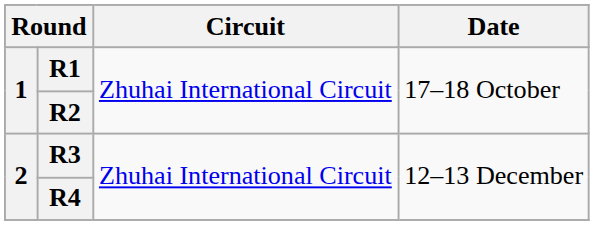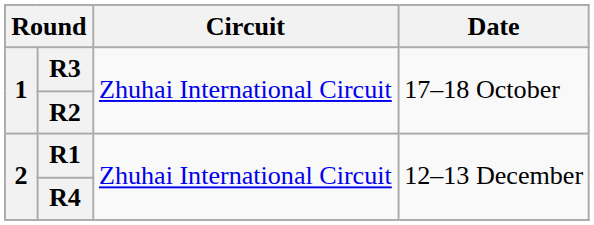(65, 68) R1 -> (65, 68) R3
(65, 154) R3 -> (65, 154) R1
